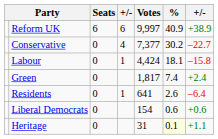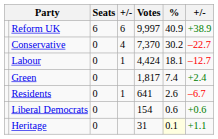(148, 45) 7,377 -> (148, 45) 7,370
(199, 61) –15.8 -> (199, 61) –12.7
(197, 93) –6.4 -> (197, 93) –6.7
